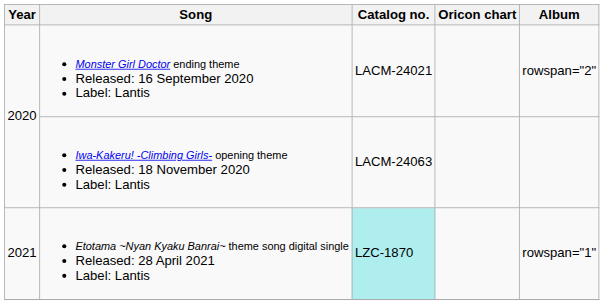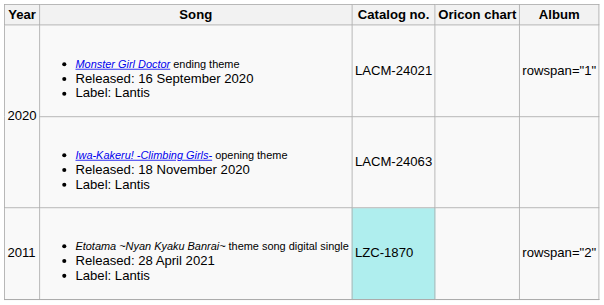(559, 70) rowspan="2" -> (559, 70) rowspan="1"
(22, 253) 2021 -> (22, 253) 2011
(559, 253) rowspan="1" -> (559, 253) rowspan="2"
